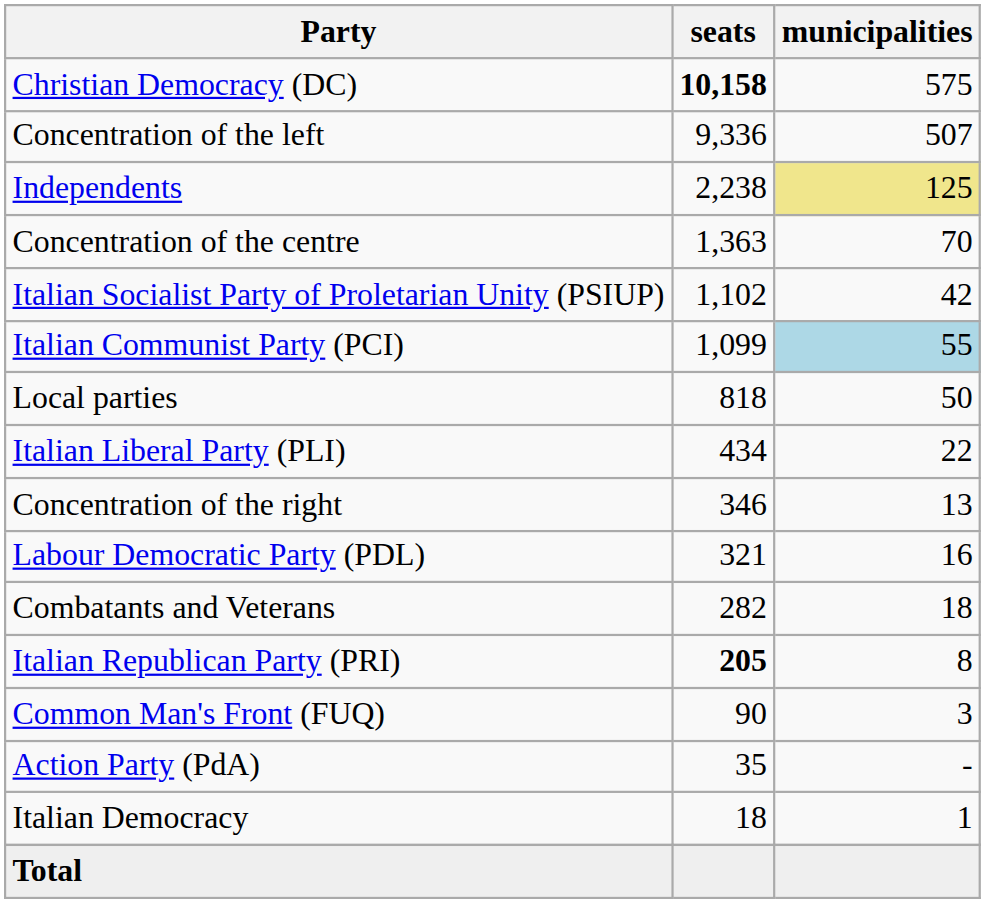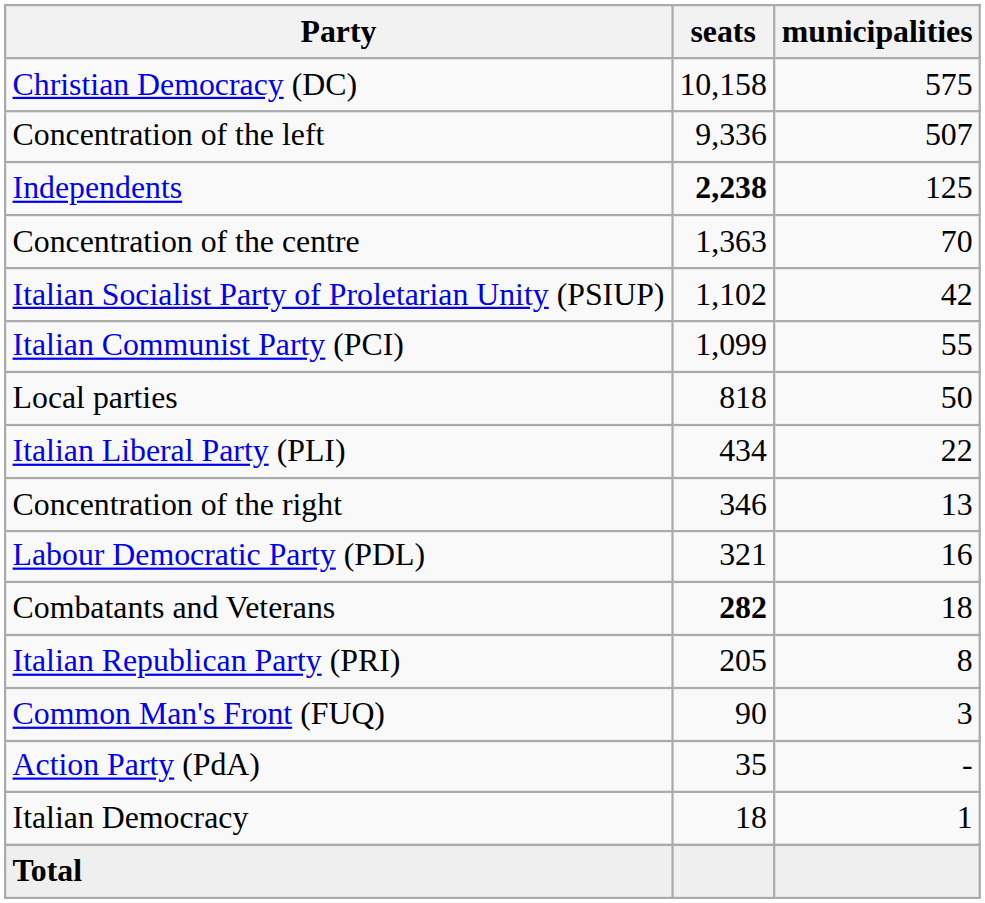(723, 83) bold -> (723, 83) normal
(731, 188) normal -> (731, 188) bold
(949, 188) khaki background -> (949, 188) no background
(957, 346) lightblue background -> (957, 346) no background
(743, 608) normal -> (743, 608) bold
(743, 660) bold -> (743, 660) normal
